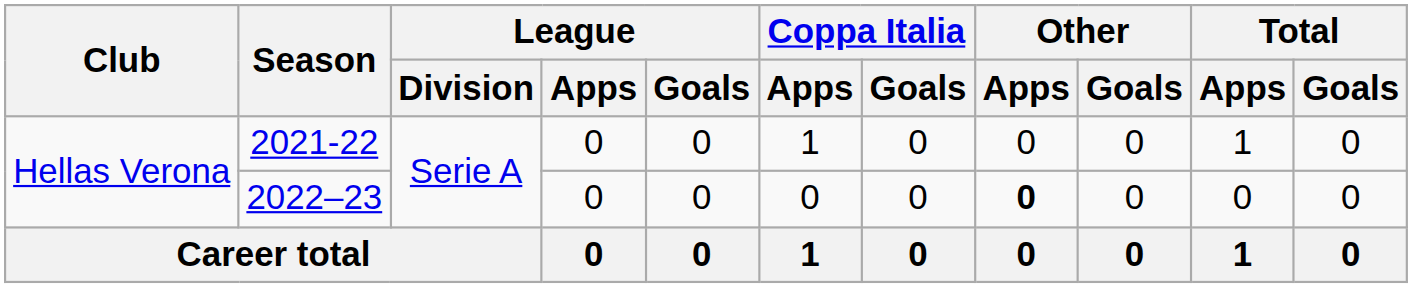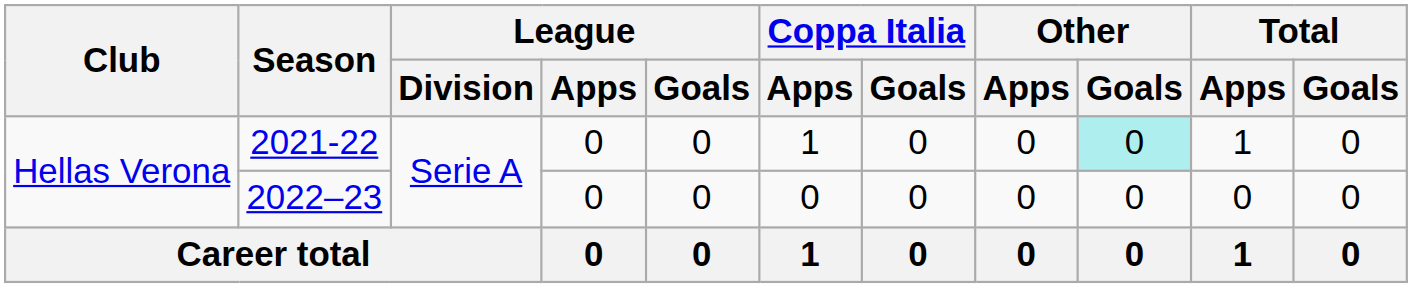(1134, 142) no background -> (1134, 142) paleturquoise background
(1026, 198) bold -> (1026, 198) normal
